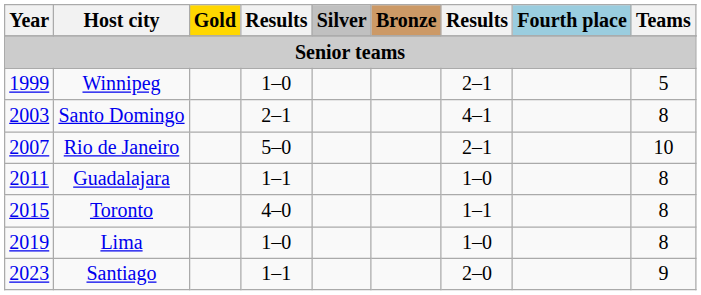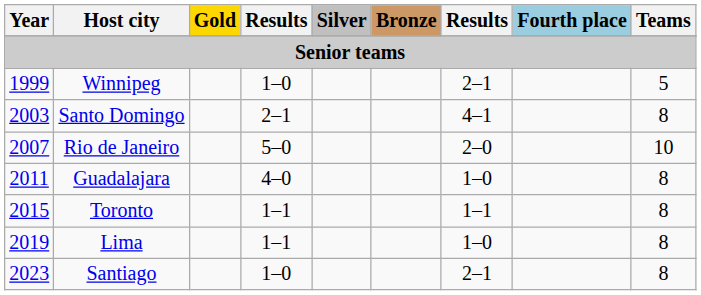(477, 147) 2–1 -> (477, 147) 2–0
(276, 178) 1–1 -> (276, 178) 4–0
(276, 210) 4–0 -> (276, 210) 1–1
(276, 242) 1–0 -> (276, 242) 1–1
(276, 274) 1–1 -> (276, 274) 1–0
(477, 274) 2–0 -> (477, 274) 2–1
(663, 274) 9 -> (663, 274) 8
